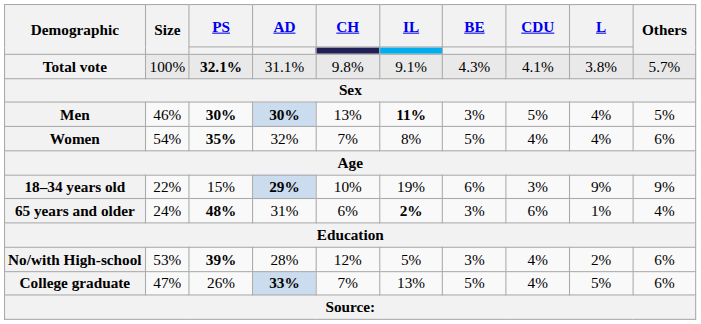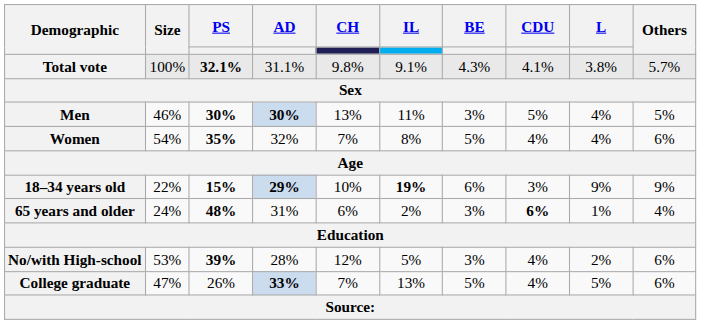(411, 115) bold -> (411, 115) normal
(221, 187) normal -> (221, 187) bold
(411, 187) normal -> (411, 187) bold
(411, 211) bold -> (411, 211) normal
(538, 211) normal -> (538, 211) bold
